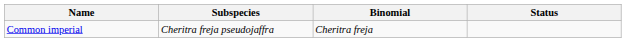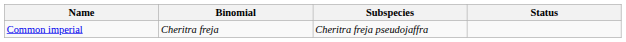columns swapped: (390, 12) <-> (236, 12)
